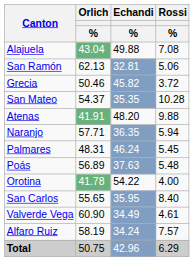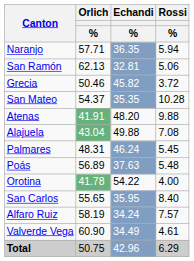rows swapped: (25, 50) <-> (25, 132)
rows swapped: (32, 231) <-> (40, 215)
